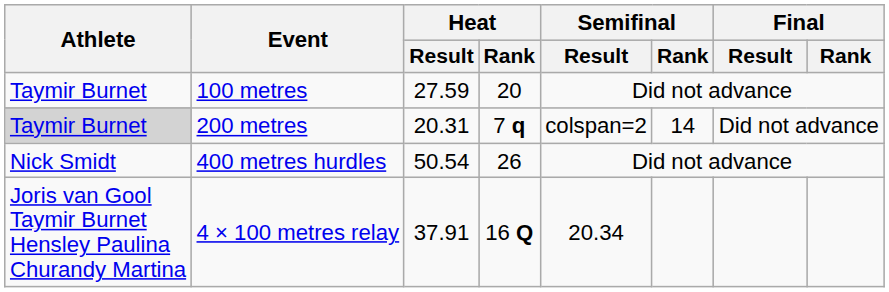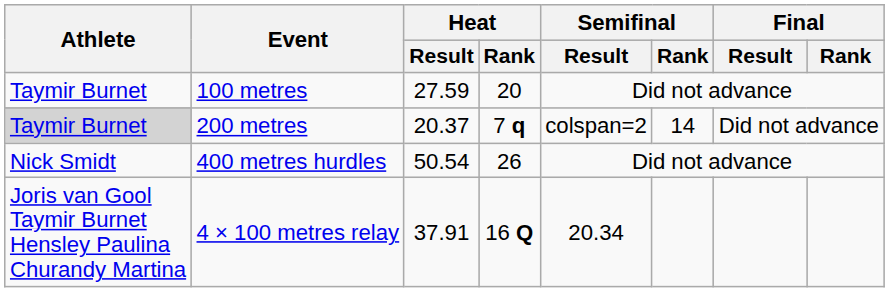(441, 126) 20.31 -> (441, 126) 20.37
